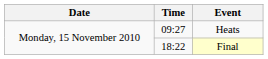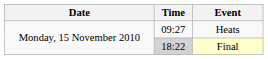(173, 46) no background -> (173, 46) lightgrey background
